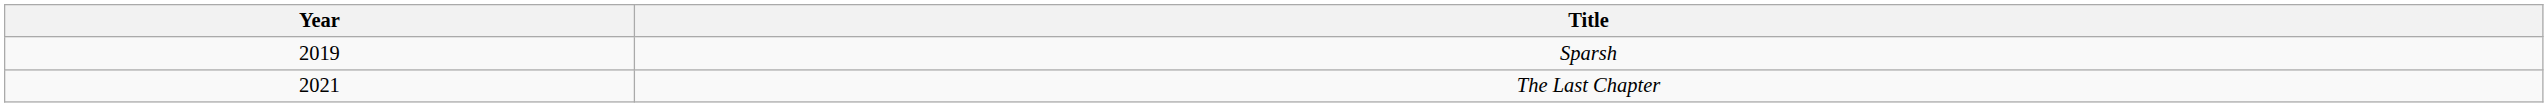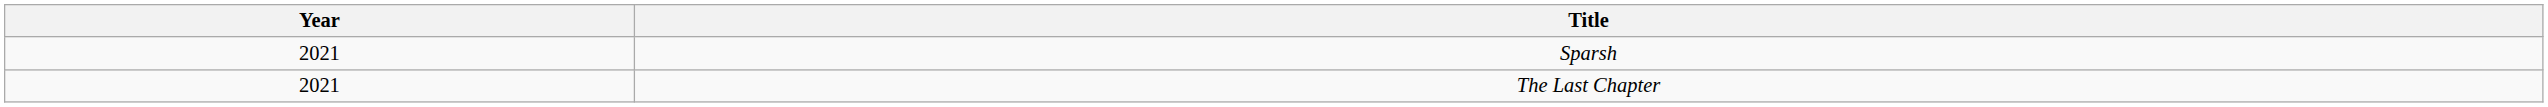(319, 53) 2019 -> (319, 53) 2021
